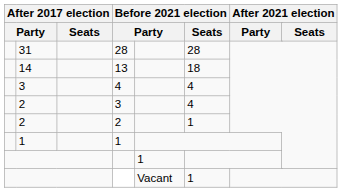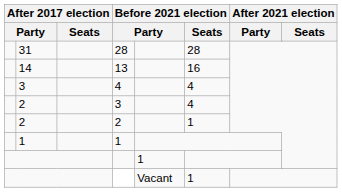(194, 68) 18 -> (194, 68) 16
